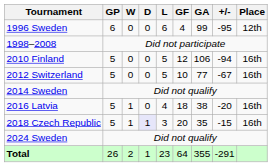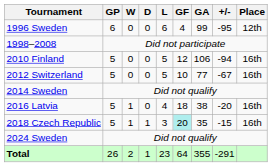(148, 122) lavender background -> (148, 122) no background
(182, 122) no background -> (182, 122) paleturquoise background
